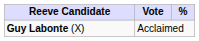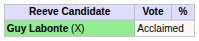(46, 28) no background -> (46, 28) lightgreen background
